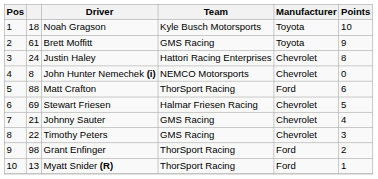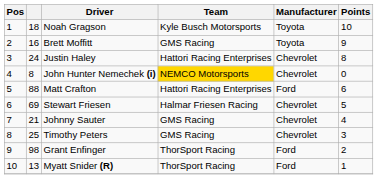(34, 42) 61 -> (34, 42) 16
(204, 73) no background -> (204, 73) gold background
(198, 88) ThorSport Racing -> (216, 88) Hattori Racing Enterprises
(34, 135) 22 -> (34, 135) 25
